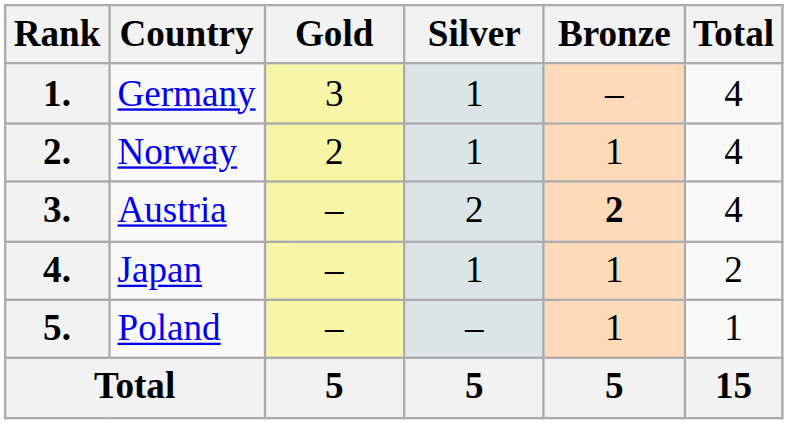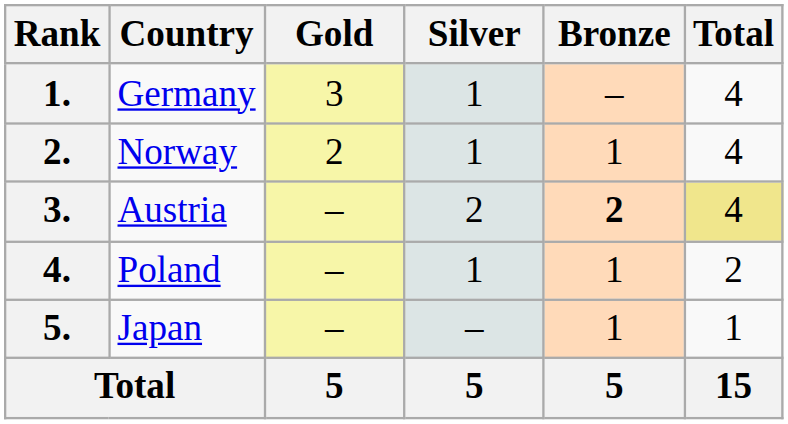(733, 210) no background -> (733, 210) khaki background
(160, 269) Japan -> (169, 269) Poland
(169, 328) Poland -> (160, 328) Japan
